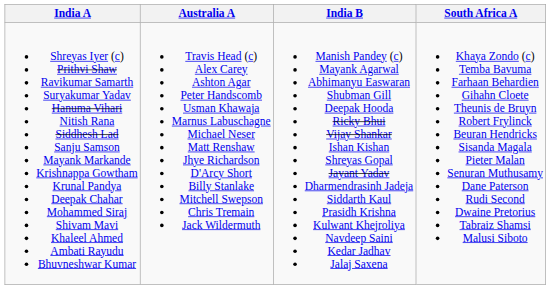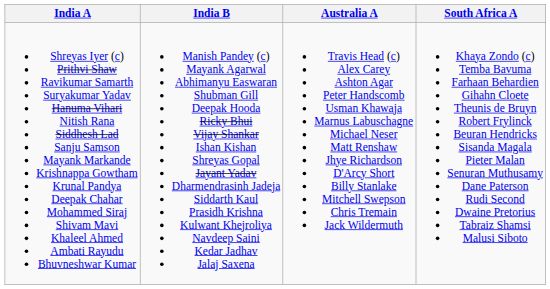columns swapped: (345, 13) <-> (207, 13)
